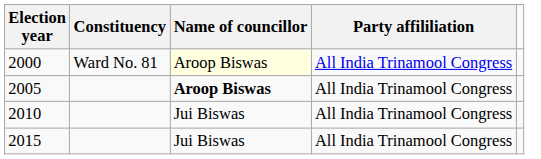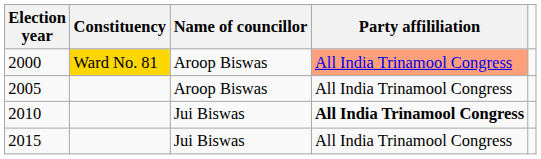(116, 62) no background -> (116, 62) gold background
(221, 62) lightyellow background -> (221, 62) no background
(414, 62) no background -> (414, 62) lightsalmon background
(222, 88) bold -> (221, 88) normal
(414, 114) normal -> (420, 114) bold
